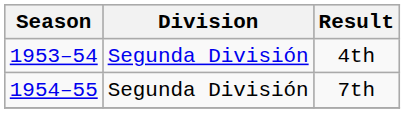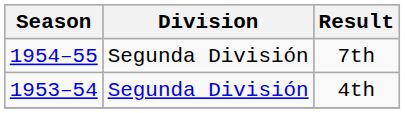rows swapped: (356, 56) <-> (356, 90)
